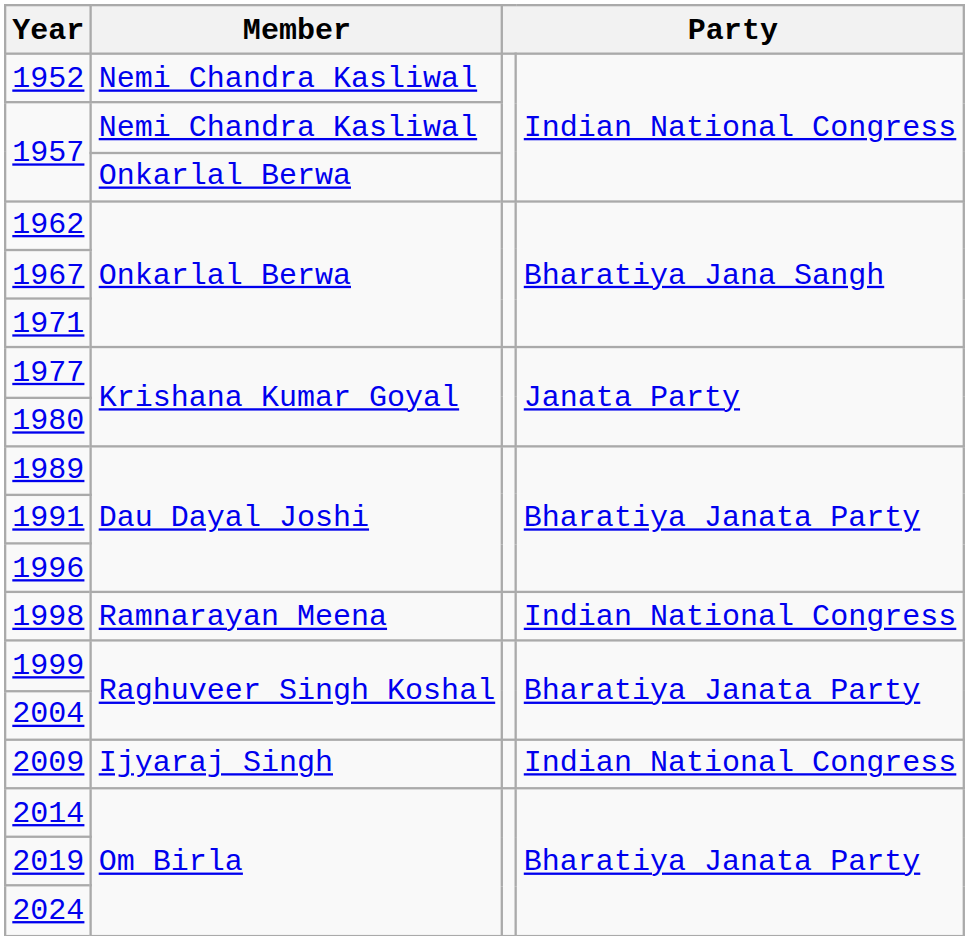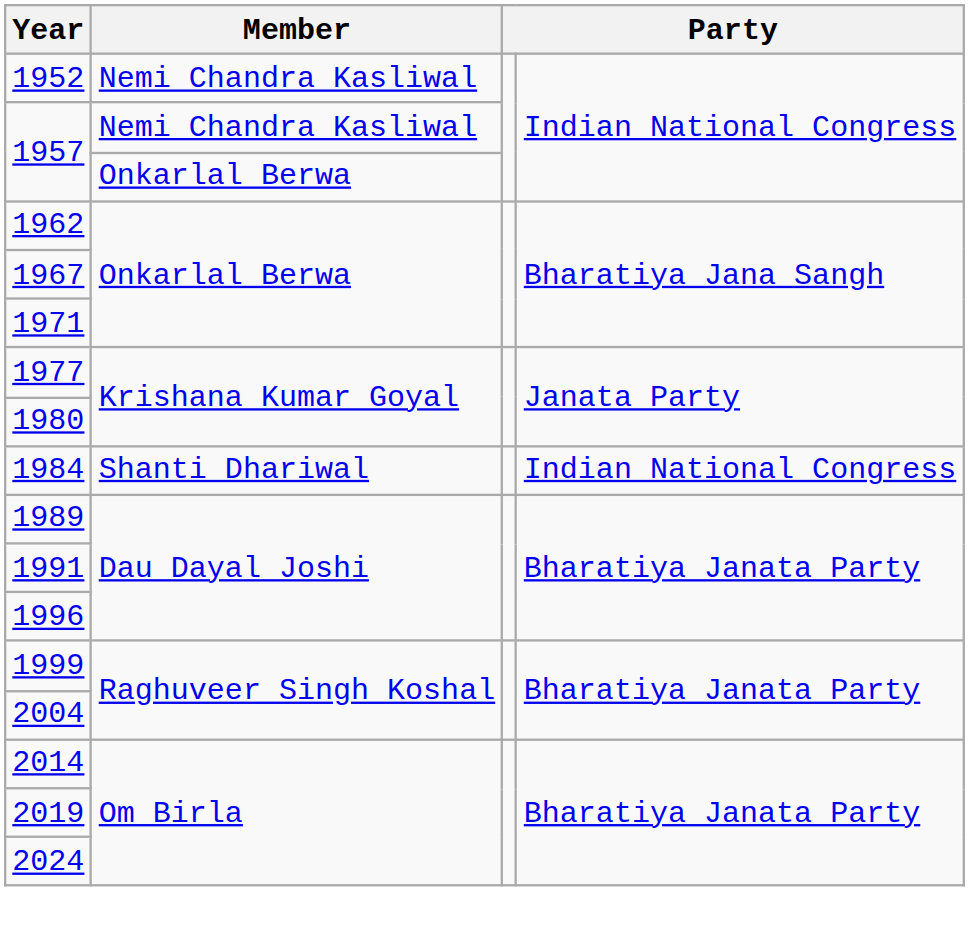+ row: (48, 470)
- row: (48, 617)
- row: (48, 764)
